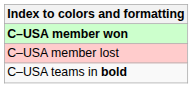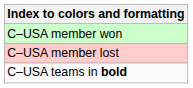(68, 33) bold -> (65, 33) normal
